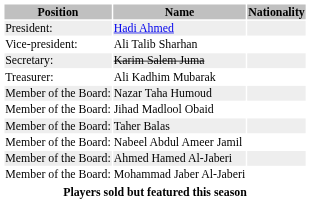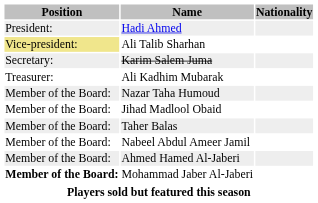(41, 44) no background -> (41, 44) khaki background
(58, 174) normal -> (62, 174) bold
